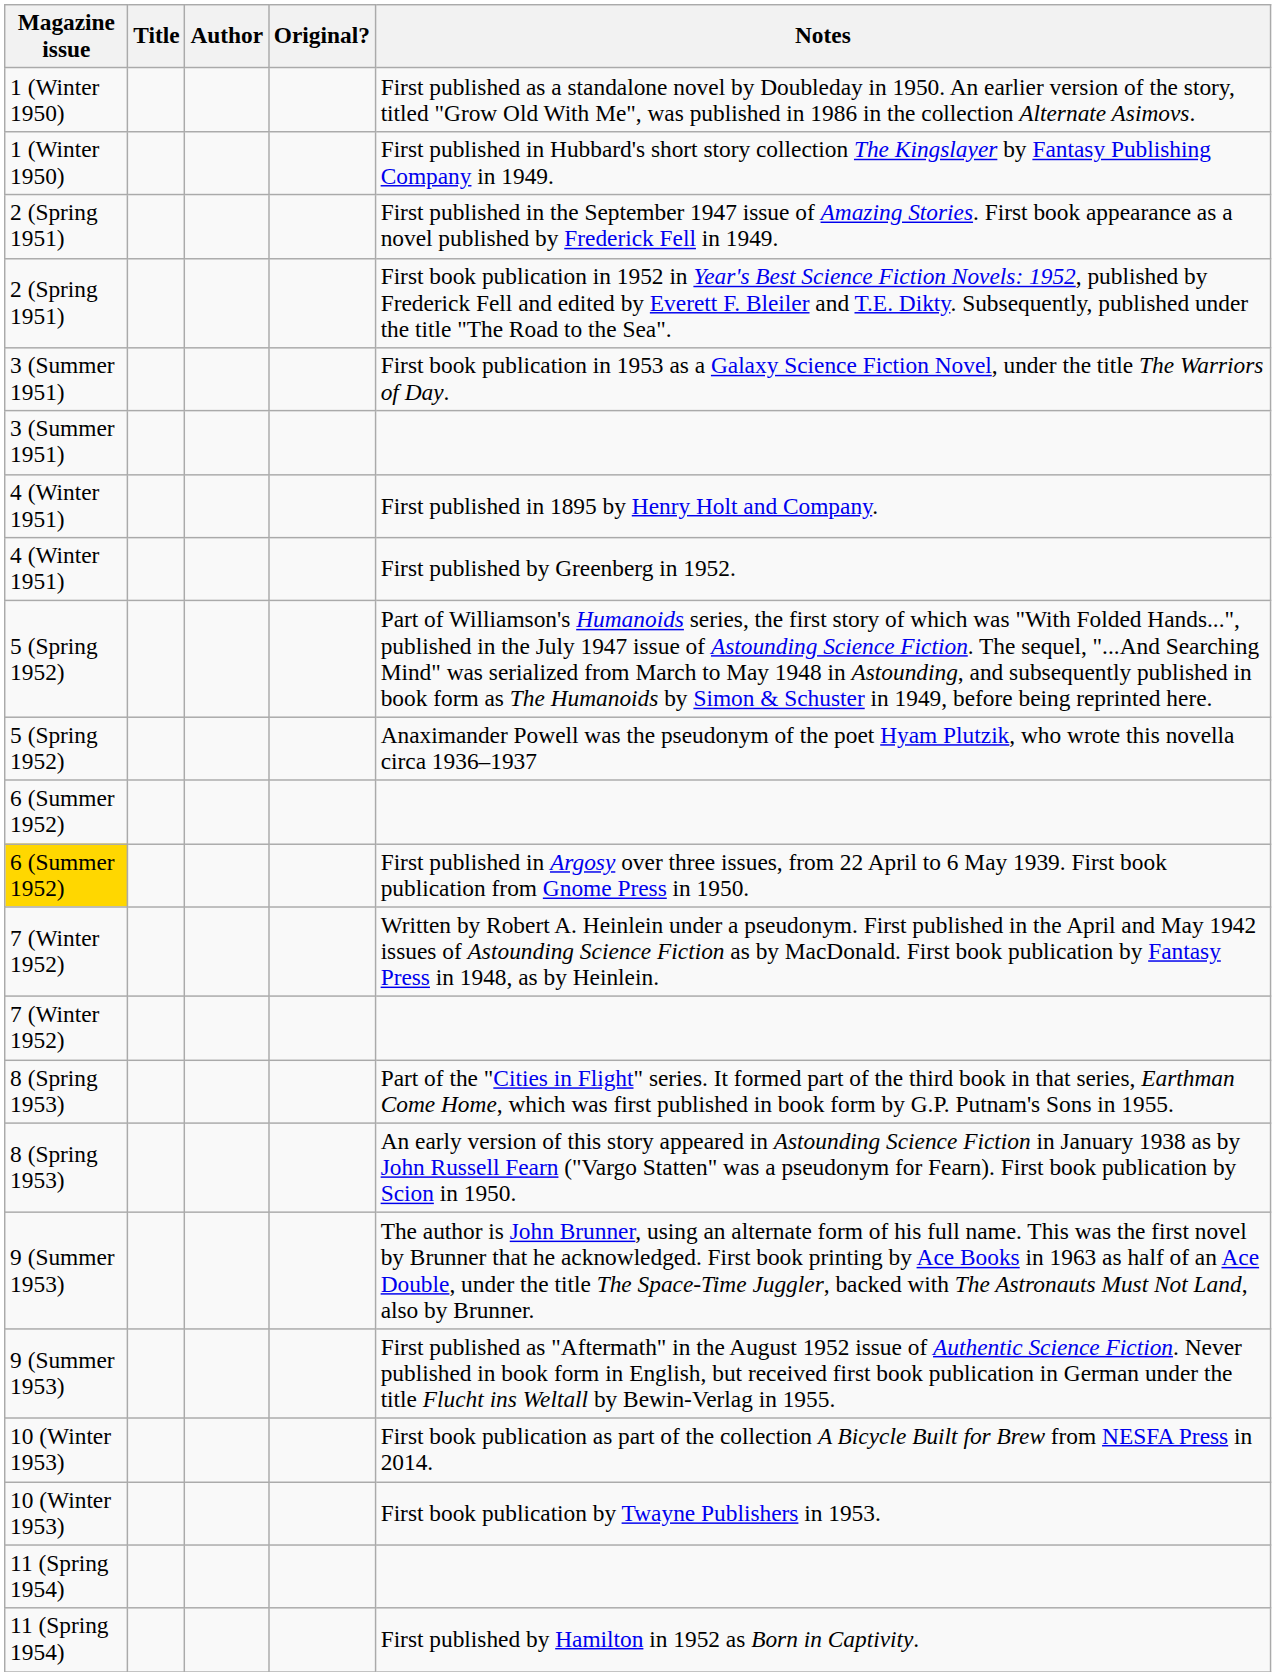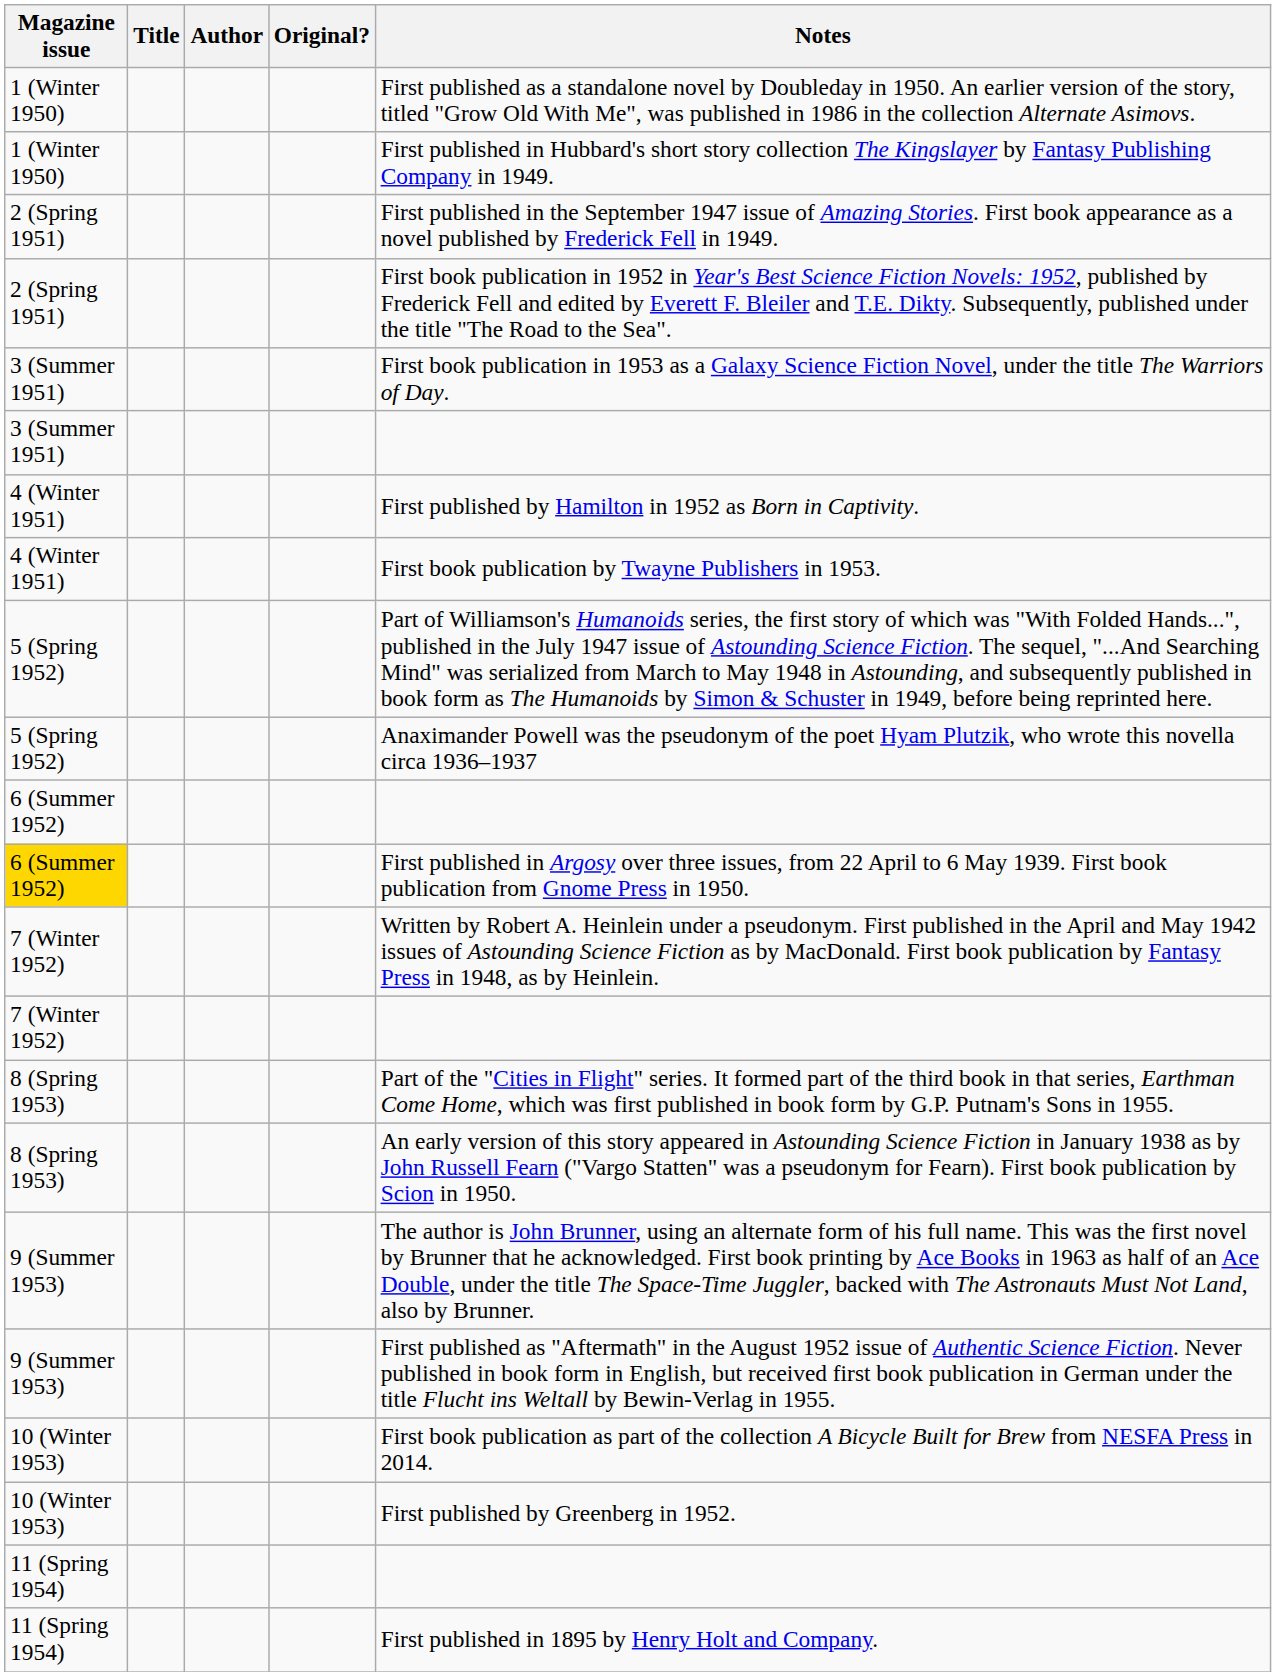(629, 505) First published in 1895 by Henry Holt and Company. -> (650, 505) First published by Hamilton in 1952 as Born in Captivity.
(558, 569) First published by Greenberg in 1952. -> (631, 569) First book publication by Twayne Publishers in 1953.
(631, 1512) First book publication by Twayne Publishers in 1953. -> (558, 1512) First published by Greenberg in 1952.
(650, 1639) First published by Hamilton in 1952 as Born in Captivity. -> (629, 1639) First published in 1895 by Henry Holt and Company.
